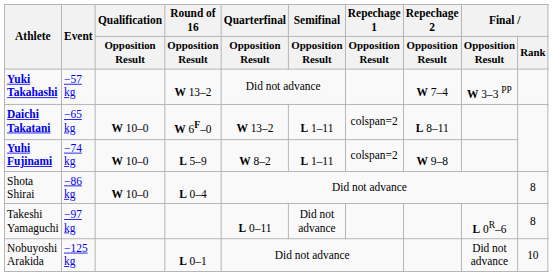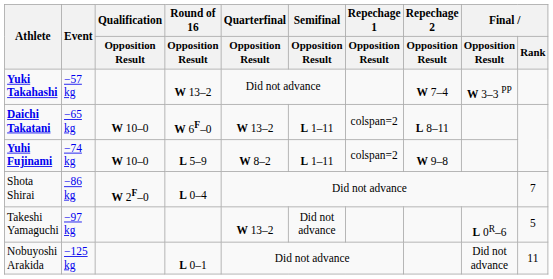(130, 194) W 10–0 -> (130, 195) W 2F–0
(533, 187) 8 -> (533, 188) 7
(255, 227) L 0–11 -> (255, 230) W 13–2
(533, 221) 8 -> (533, 224) 5
(533, 254) 10 -> (533, 257) 11
